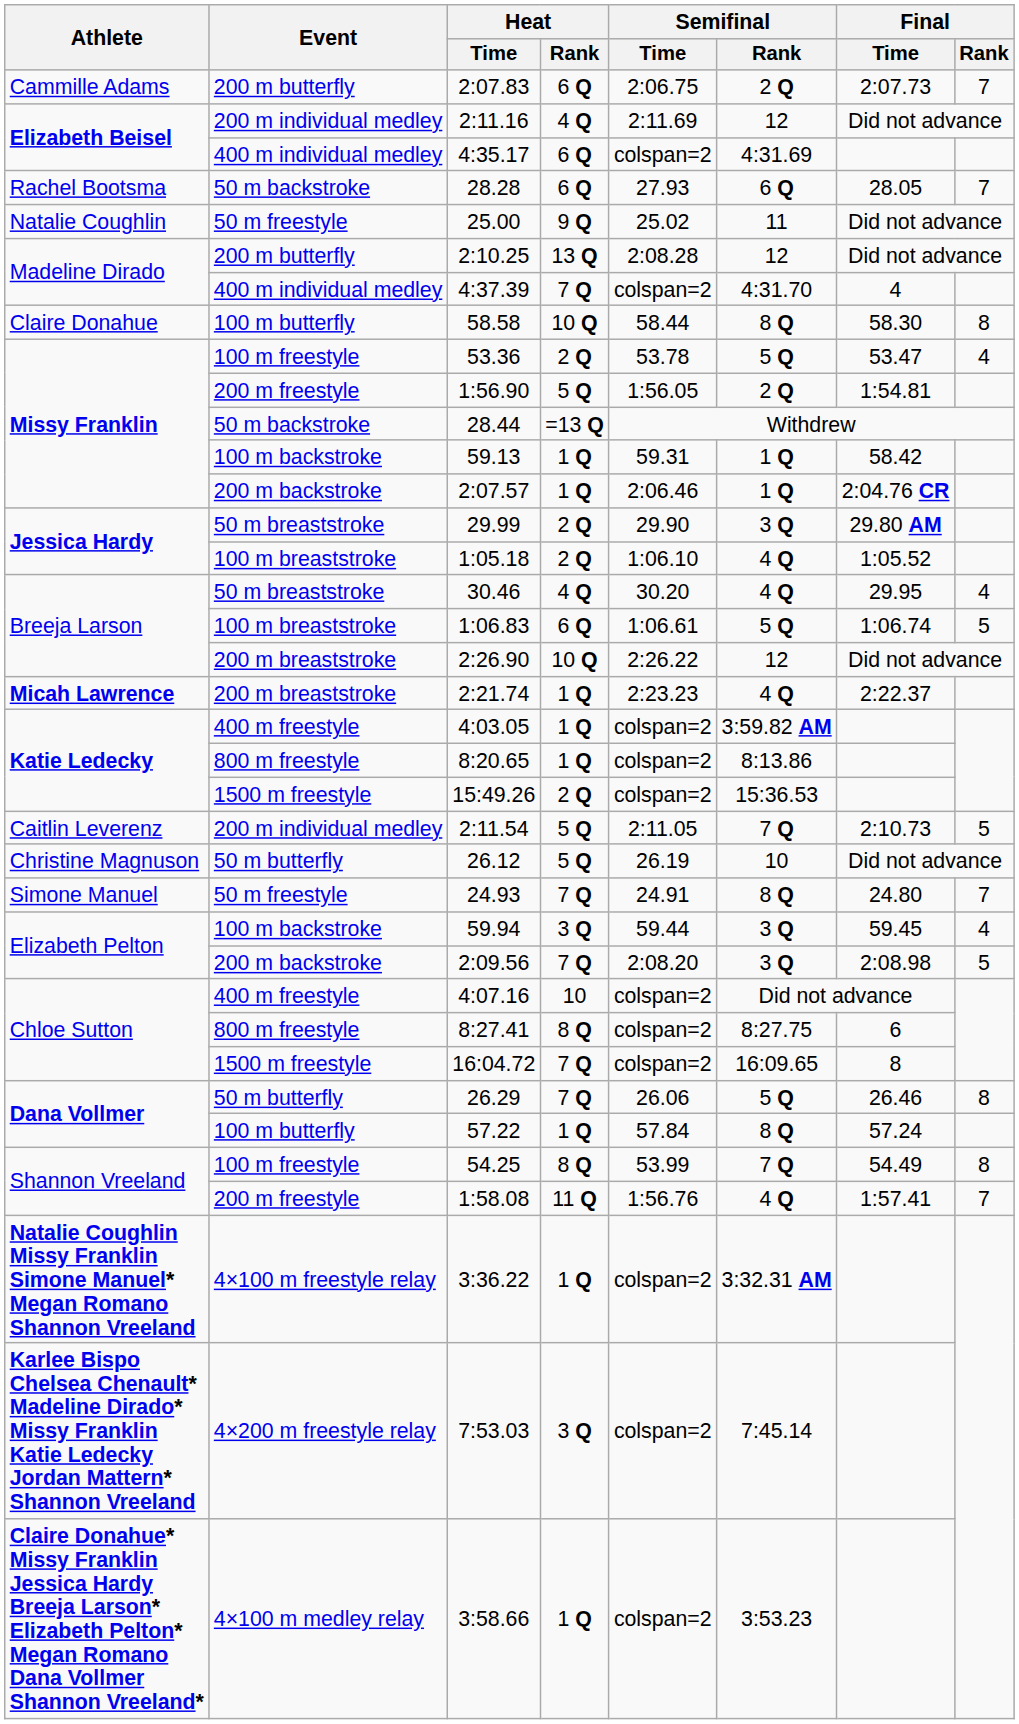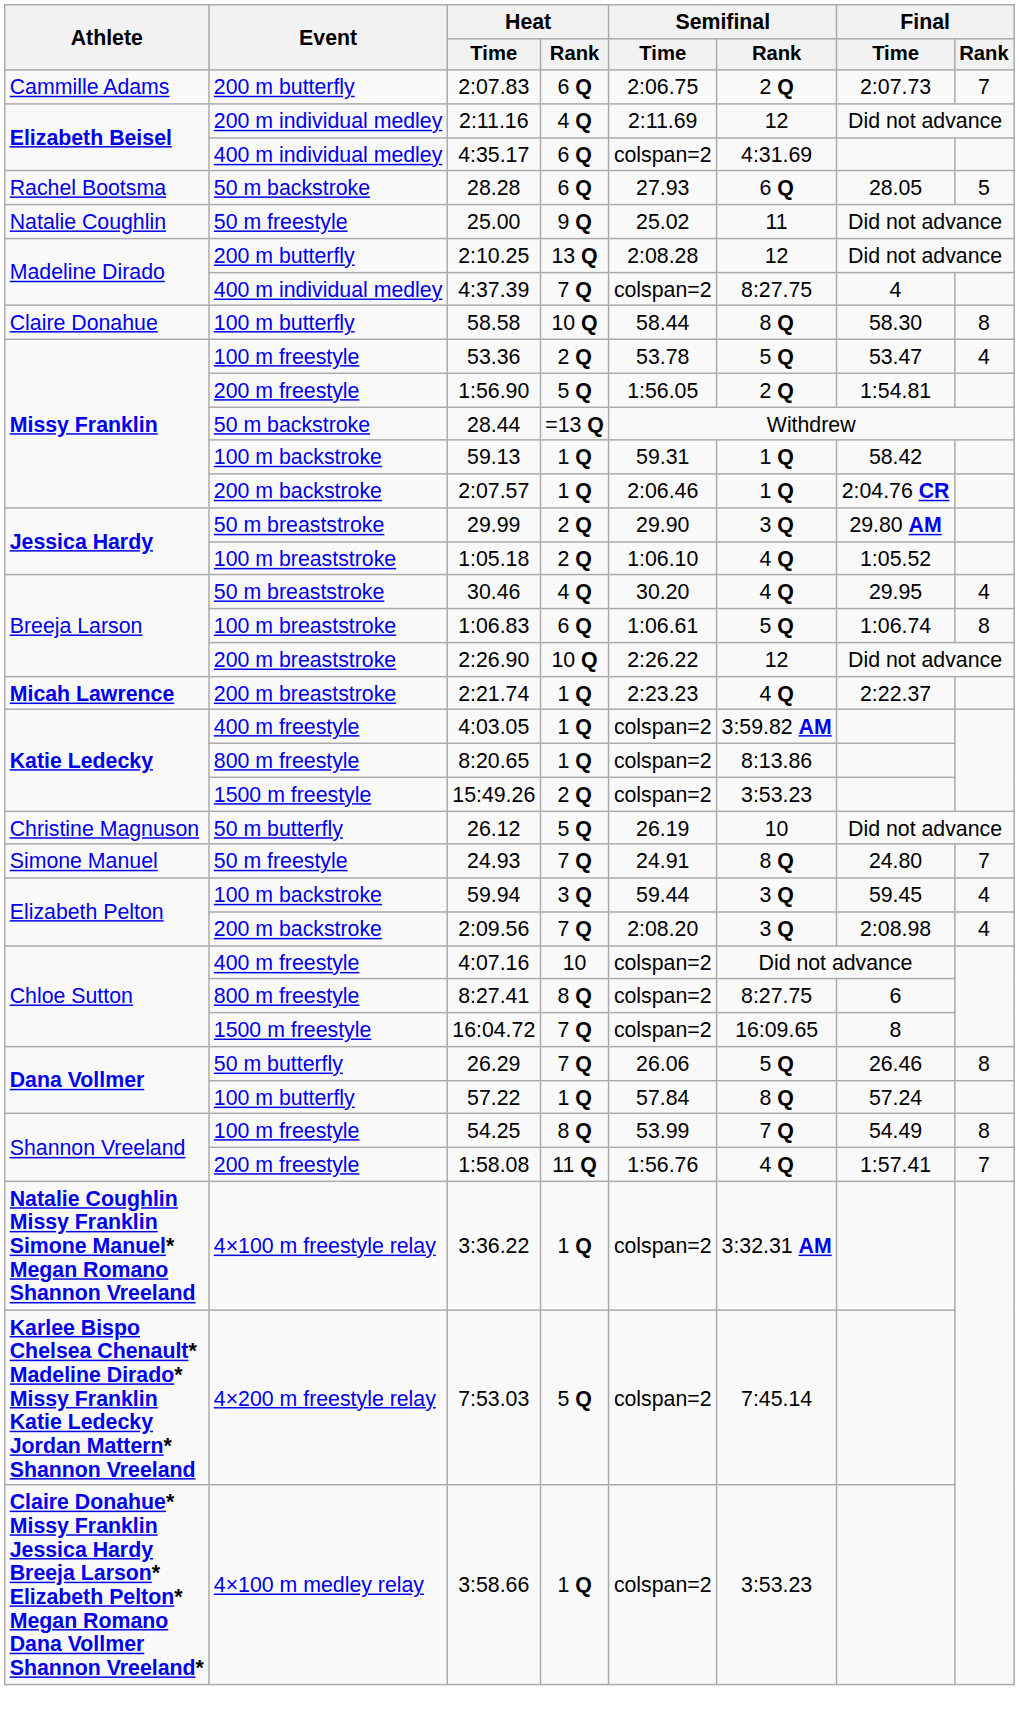(984, 188) 7 -> (984, 188) 5
(777, 289) 4:31.70 -> (777, 289) 8:27.75
(984, 626) 5 -> (984, 626) 8
(777, 794) 15:36.53 -> (777, 794) 3:53.23
- row: (494, 828)
(984, 963) 5 -> (984, 929) 4
(575, 1432) 3 Q -> (575, 1398) 5 Q
